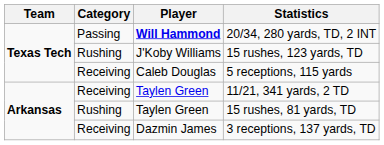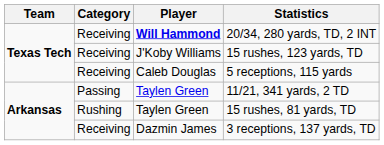(99, 33) Passing -> (104, 33) Receiving
(99, 52) Rushing -> (104, 52) Receiving
(104, 91) Receiving -> (99, 91) Passing
